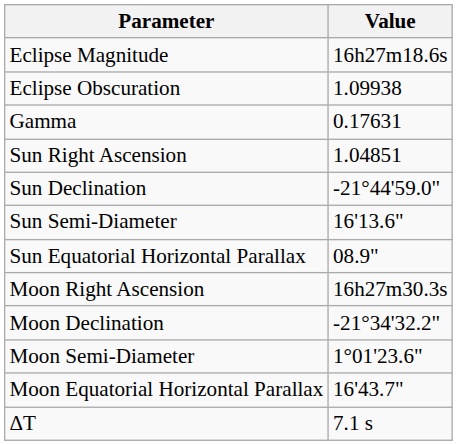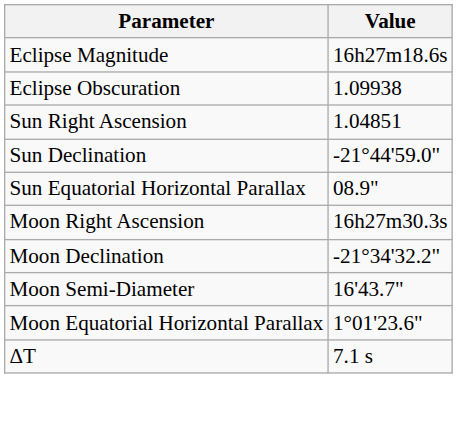- row: (43, 121)
- row: (93, 222)
(378, 356) 1°01'23.6" -> (368, 289) 16'43.7"
(368, 389) 16'43.7" -> (378, 322) 1°01'23.6"
